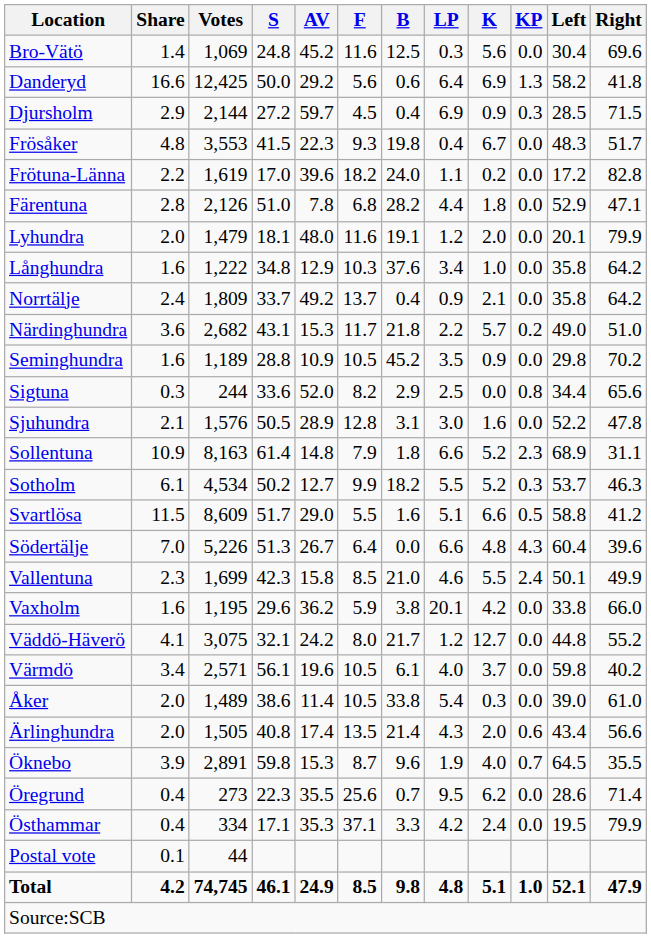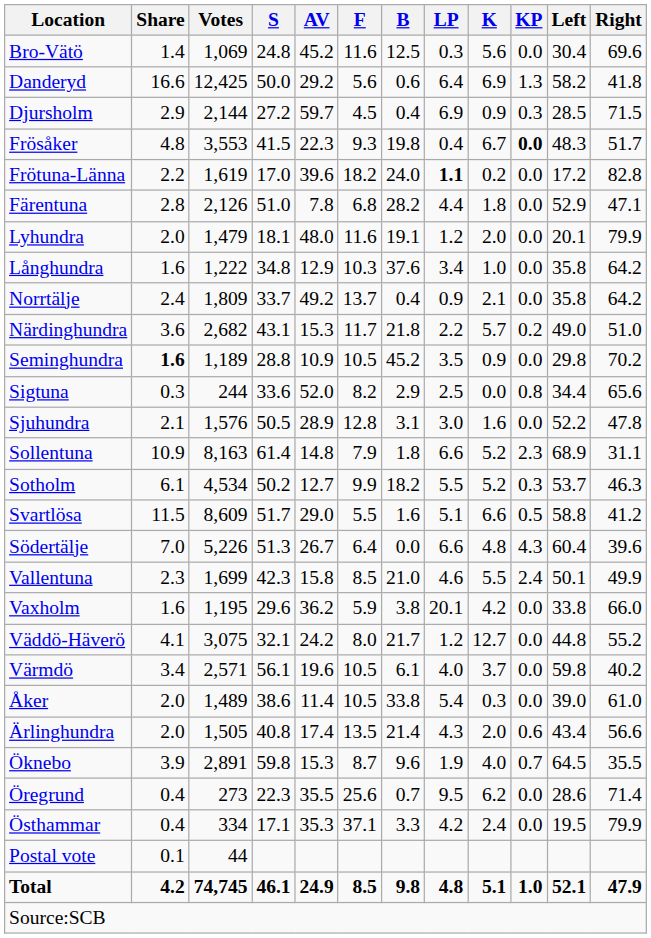(530, 143) normal -> (530, 143) bold
(451, 174) normal -> (451, 174) bold
(173, 360) normal -> (173, 360) bold
